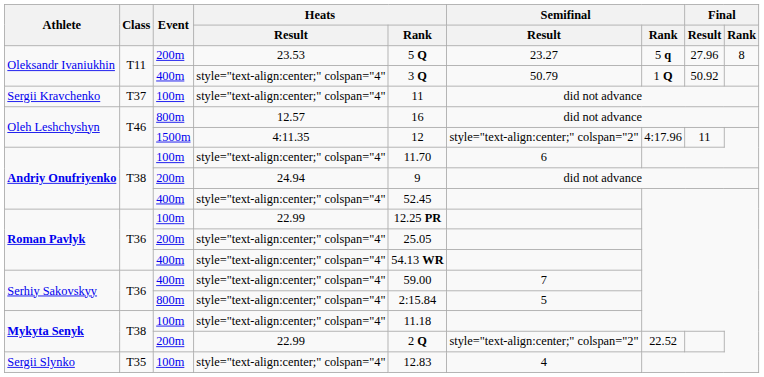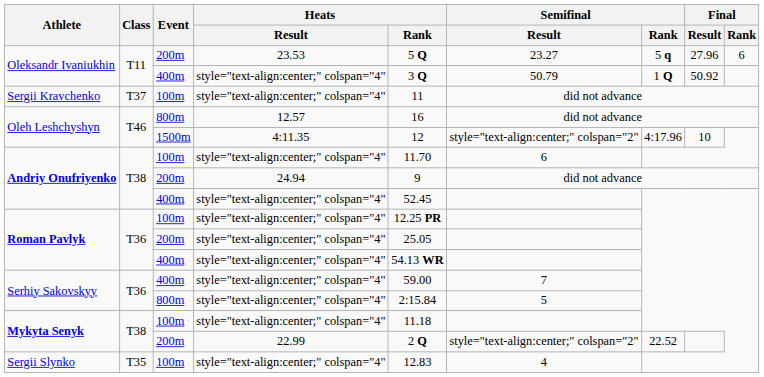(742, 55) 8 -> (742, 55) 6
(704, 137) 11 -> (704, 137) 10
(291, 219) 22.99 -> (291, 219) style="text-align:center;" colspan="4"
